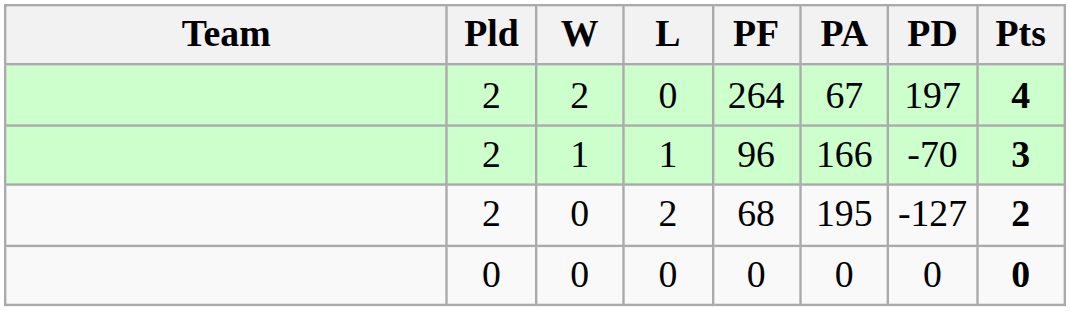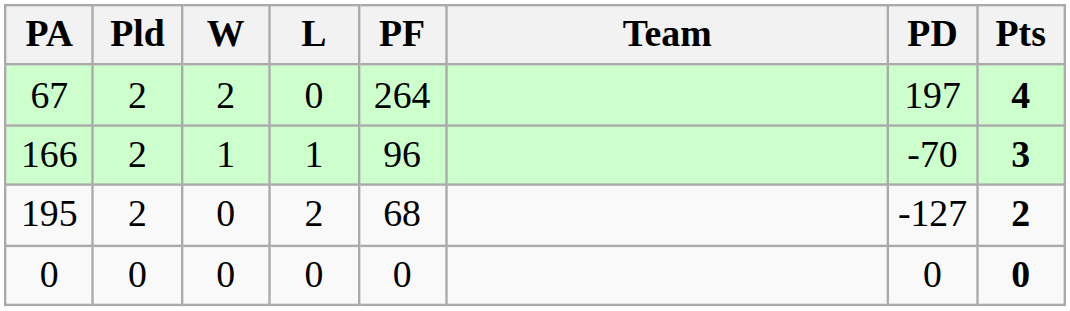columns swapped: (226, 34) <-> (844, 34)
